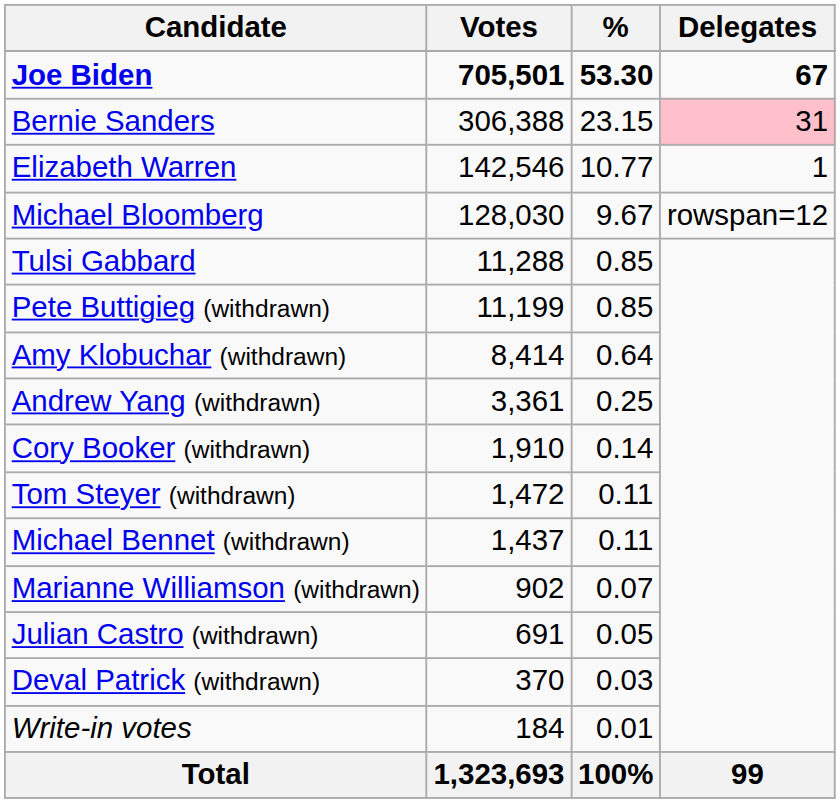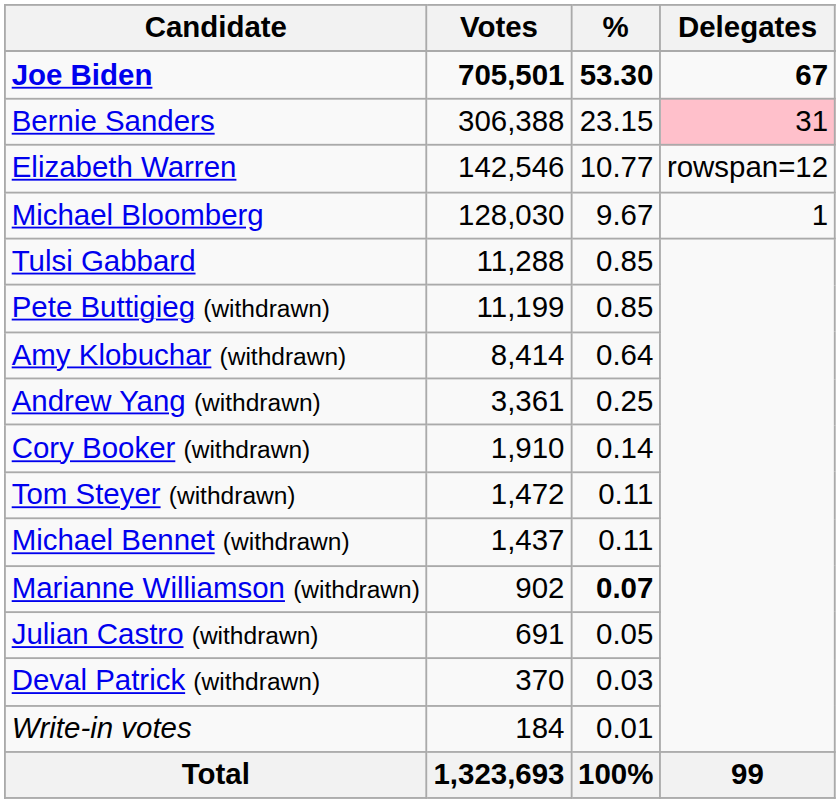(820, 167) 1 -> (748, 167) rowspan=12
(748, 214) rowspan=12 -> (820, 214) 1
(625, 588) normal -> (625, 588) bold
